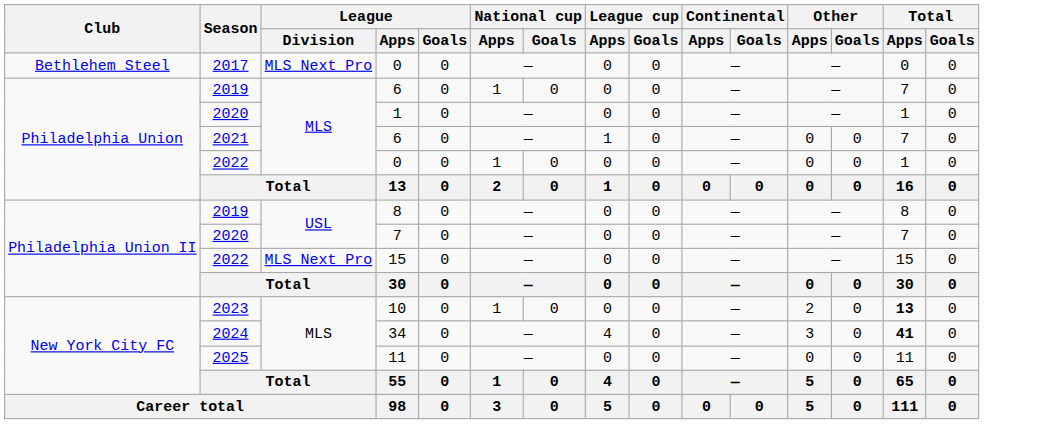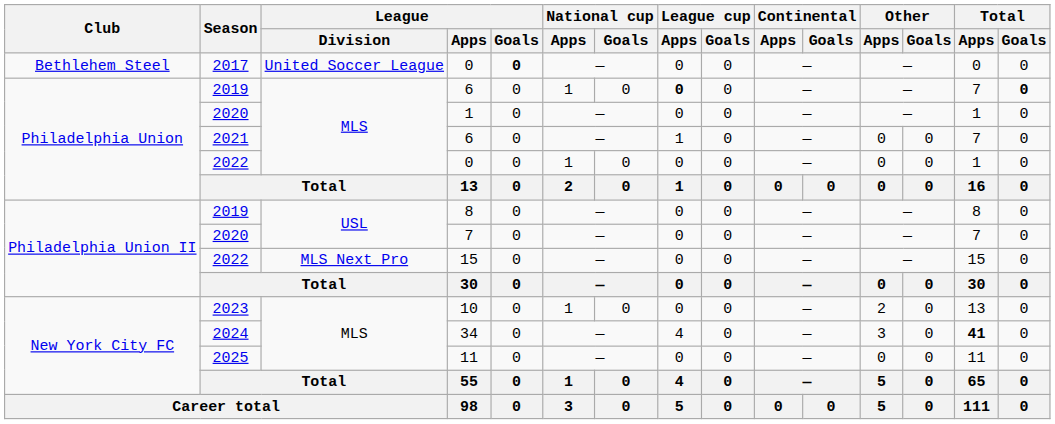(318, 65) MLS Next Pro -> (354, 65) United Soccer League
(445, 65) normal -> (517, 65) bold
(608, 90) normal -> (679, 90) bold
(952, 90) normal -> (1024, 90) bold
(905, 309) bold -> (977, 309) normal
